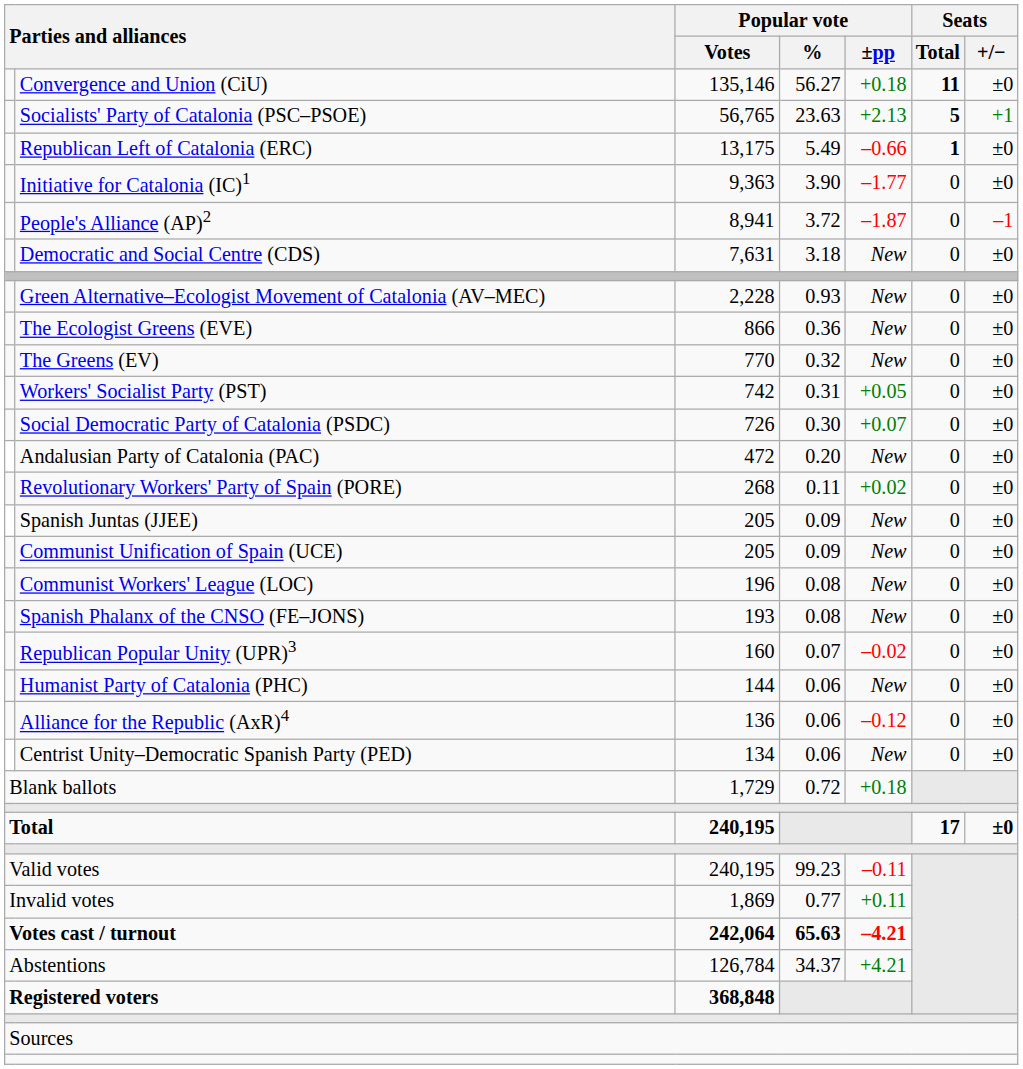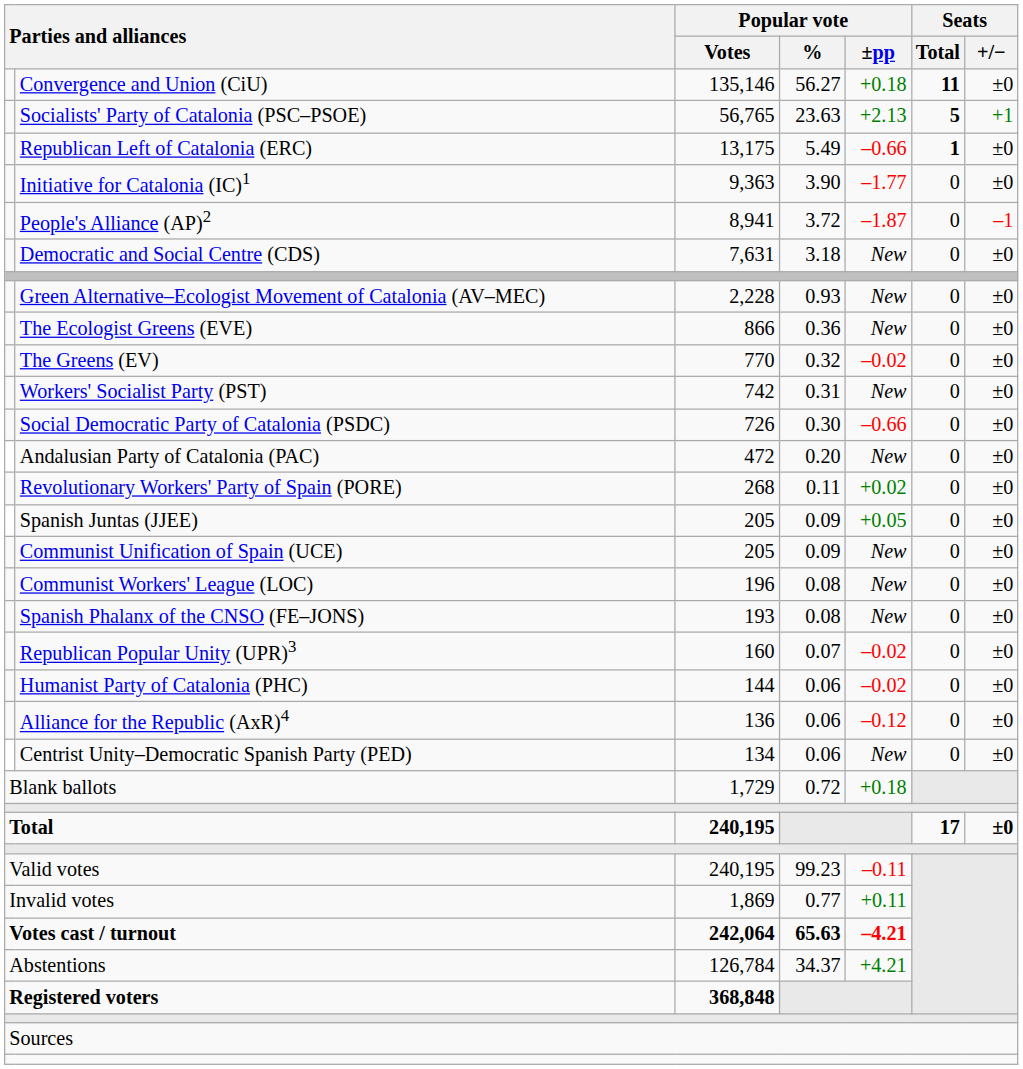(889, 360) New -> (884, 360) –0.02
(883, 392) +0.05 -> (889, 392) New
(883, 424) +0.07 -> (884, 424) –0.66
(889, 520) New -> (883, 520) +0.05
(889, 685) New -> (884, 685) –0.02
